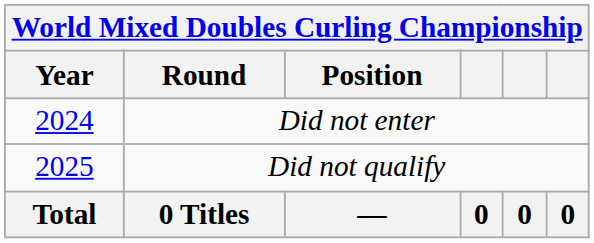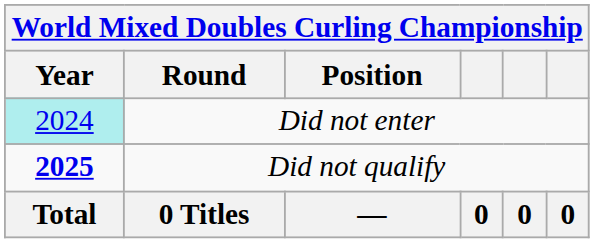(64, 120) no background -> (64, 120) paleturquoise background
(64, 167) normal -> (64, 167) bold
